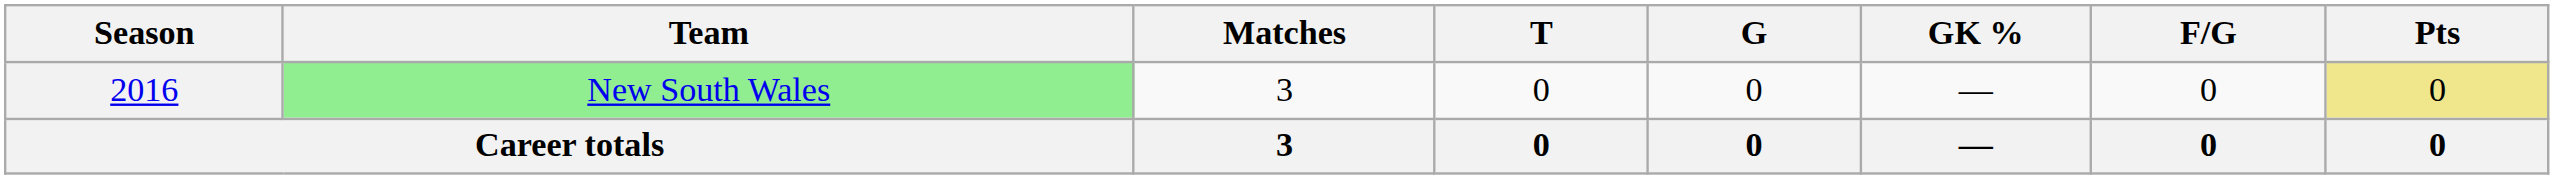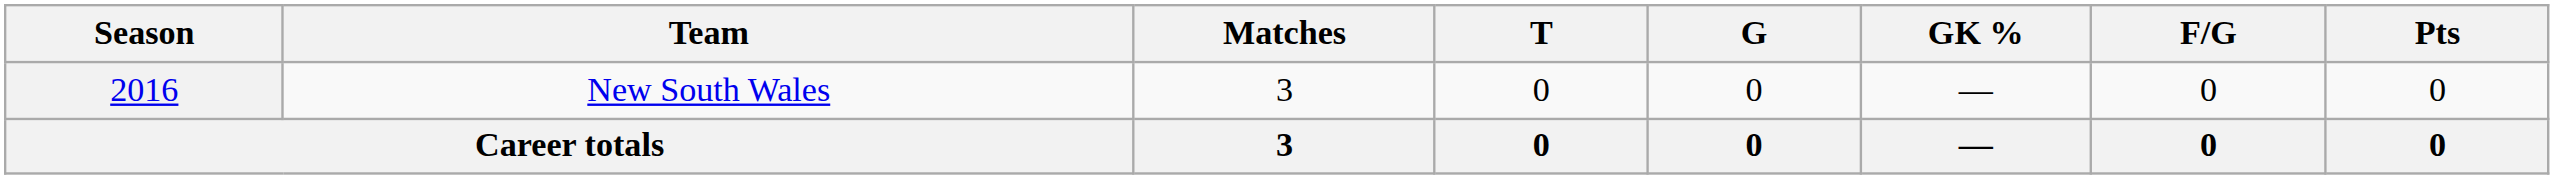(709, 89) lightgreen background -> (709, 89) no background
(2437, 89) khaki background -> (2437, 89) no background
